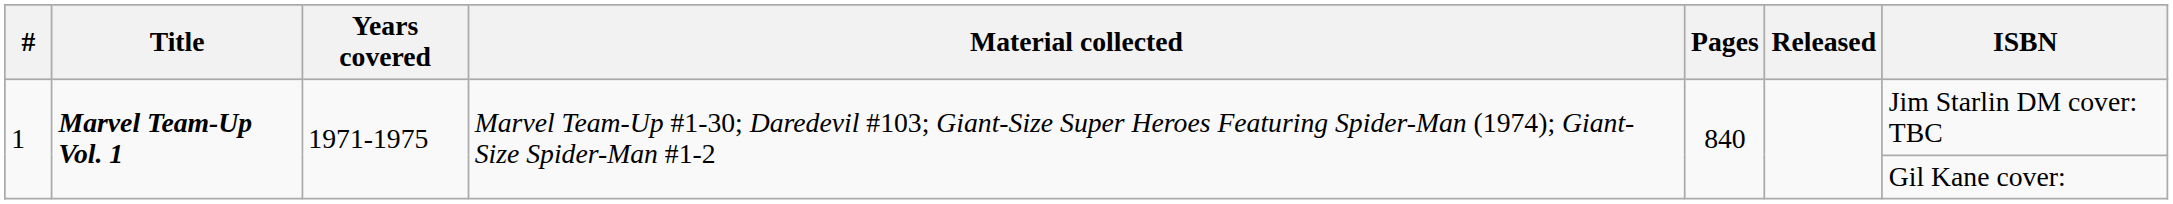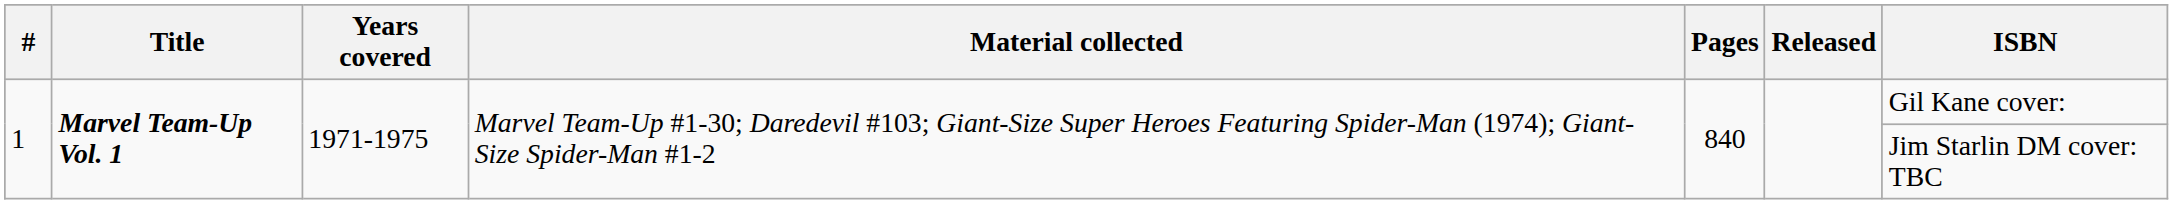(2013, 117) Jim Starlin DM cover: TBC -> (1977, 101) Gil Kane cover:
(1977, 176) Gil Kane cover: -> (2013, 160) Jim Starlin DM cover: TBC
